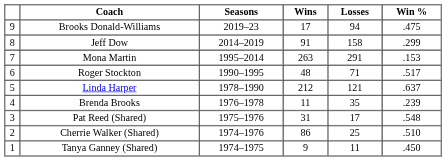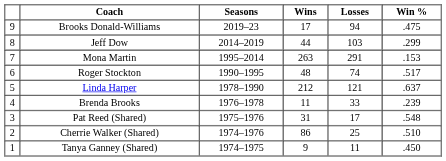(305, 42) 91 -> (305, 42) 44
(355, 42) 158 -> (355, 42) 103
(355, 72) 71 -> (355, 72) 74
(355, 103) 35 -> (355, 103) 33
